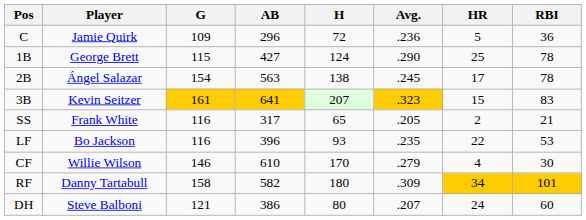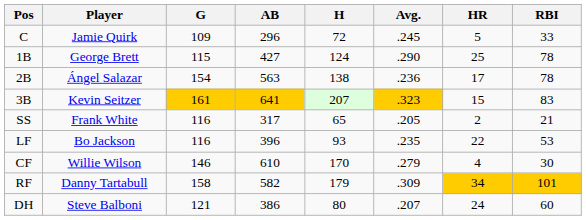(408, 36) .236 -> (408, 36) .245
(547, 36) 36 -> (547, 36) 33
(408, 78) .245 -> (408, 78) .236
(339, 183) 180 -> (339, 183) 179
